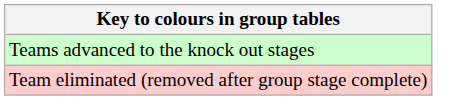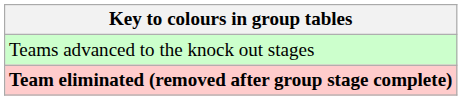(218, 79) normal -> (231, 79) bold
